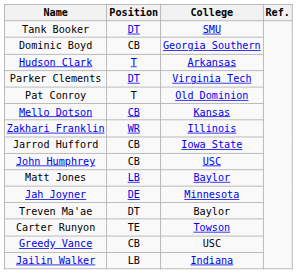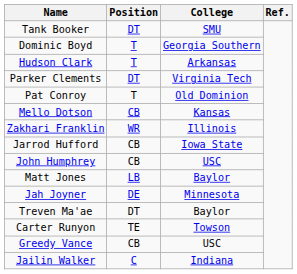(134, 46) CB -> (134, 46) T
(134, 261) LB -> (134, 261) C
